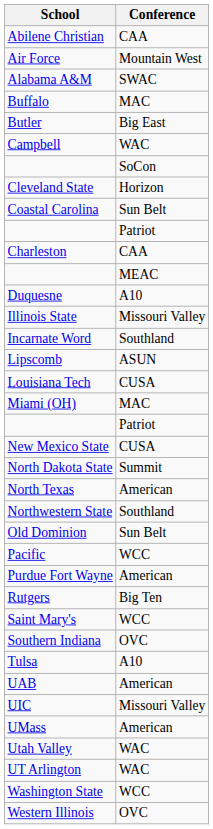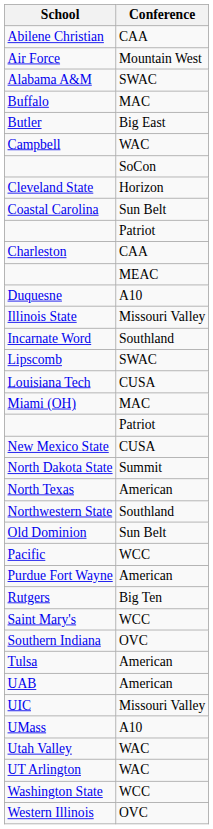(138, 360) ASUN -> (138, 360) SWAC
(131, 662) A10 -> (146, 662) American
(146, 727) American -> (131, 727) A10
